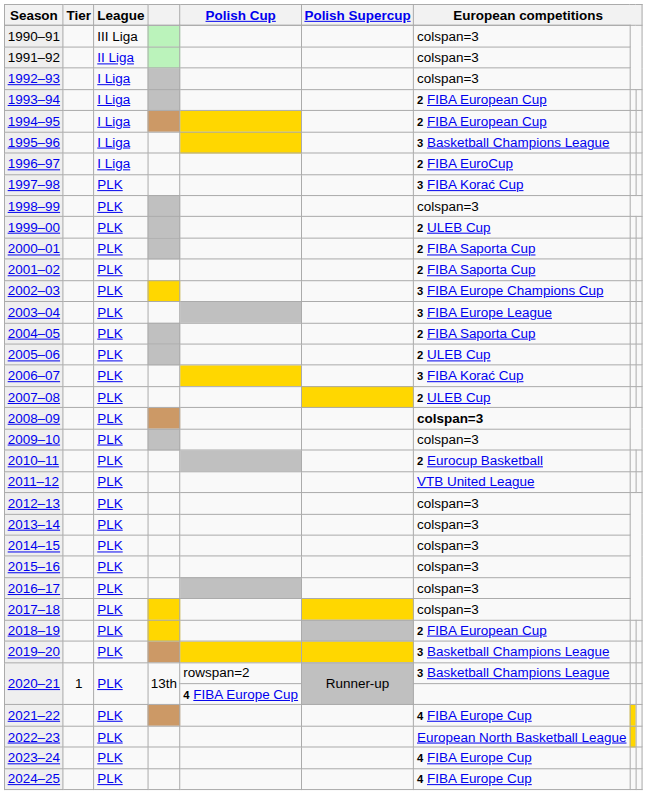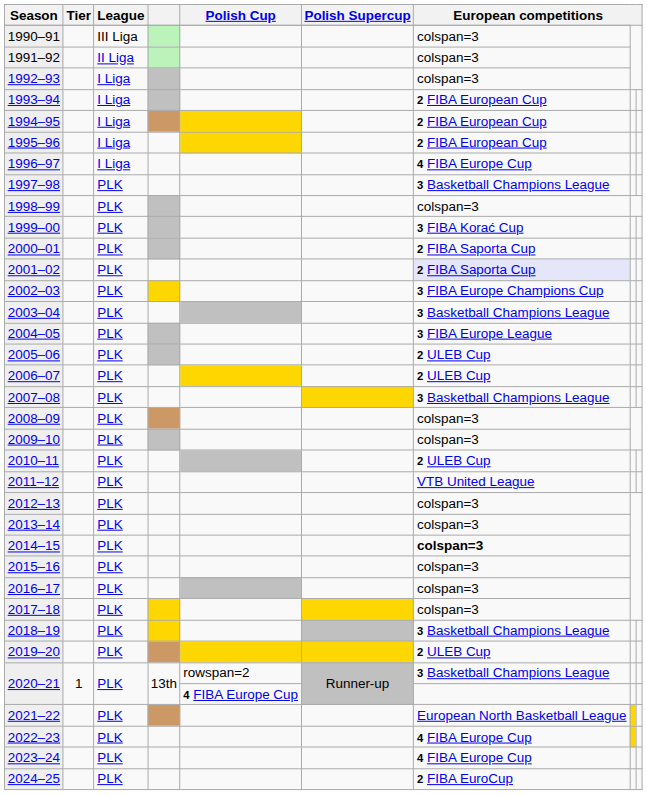(513, 142) 3 Basketball Champions League -> (482, 142) 2 FIBA European Cup
(465, 163) 2 FIBA EuroCup -> (474, 163) 4 FIBA Europe Cup
(470, 184) 3 FIBA Korać Cup -> (513, 184) 3 Basketball Champions League
(454, 227) 2 ULEB Cup -> (470, 227) 3 FIBA Korać Cup
(476, 269) no background -> (476, 269) lavender background
(484, 312) 3 FIBA Europe League -> (513, 312) 3 Basketball Champions League
(476, 333) 2 FIBA Saporta Cup -> (484, 333) 3 FIBA Europe League
(470, 375) 3 FIBA Korać Cup -> (454, 375) 2 ULEB Cup
(454, 397) 2 ULEB Cup -> (513, 397) 3 Basketball Champions League
(450, 418) bold -> (448, 418) normal
(480, 460) 2 Eurocup Basketball -> (454, 460) 2 ULEB Cup
(448, 545) normal -> (450, 545) bold
(482, 630) 2 FIBA European Cup -> (513, 630) 3 Basketball Champions League
(513, 651) 3 Basketball Champions League -> (454, 651) 2 ULEB Cup
(474, 715) 4 FIBA Europe Cup -> (522, 715) European North Basketball League
(522, 736) European North Basketball League -> (474, 736) 4 FIBA Europe Cup
(474, 779) 4 FIBA Europe Cup -> (465, 779) 2 FIBA EuroCup
